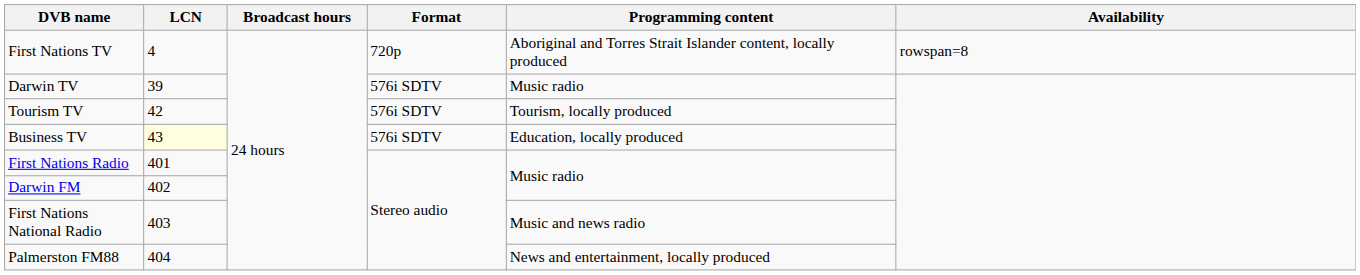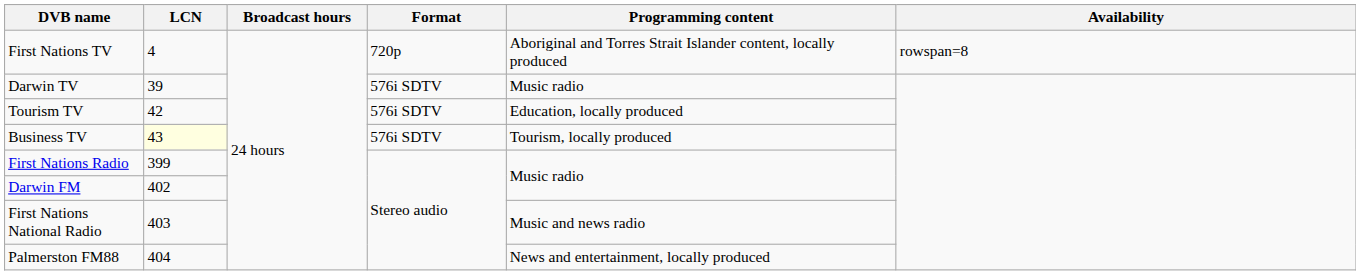(591, 112) Tourism, locally produced -> (596, 112) Education, locally produced
(596, 137) Education, locally produced -> (591, 137) Tourism, locally produced
(159, 162) 401 -> (159, 162) 399
